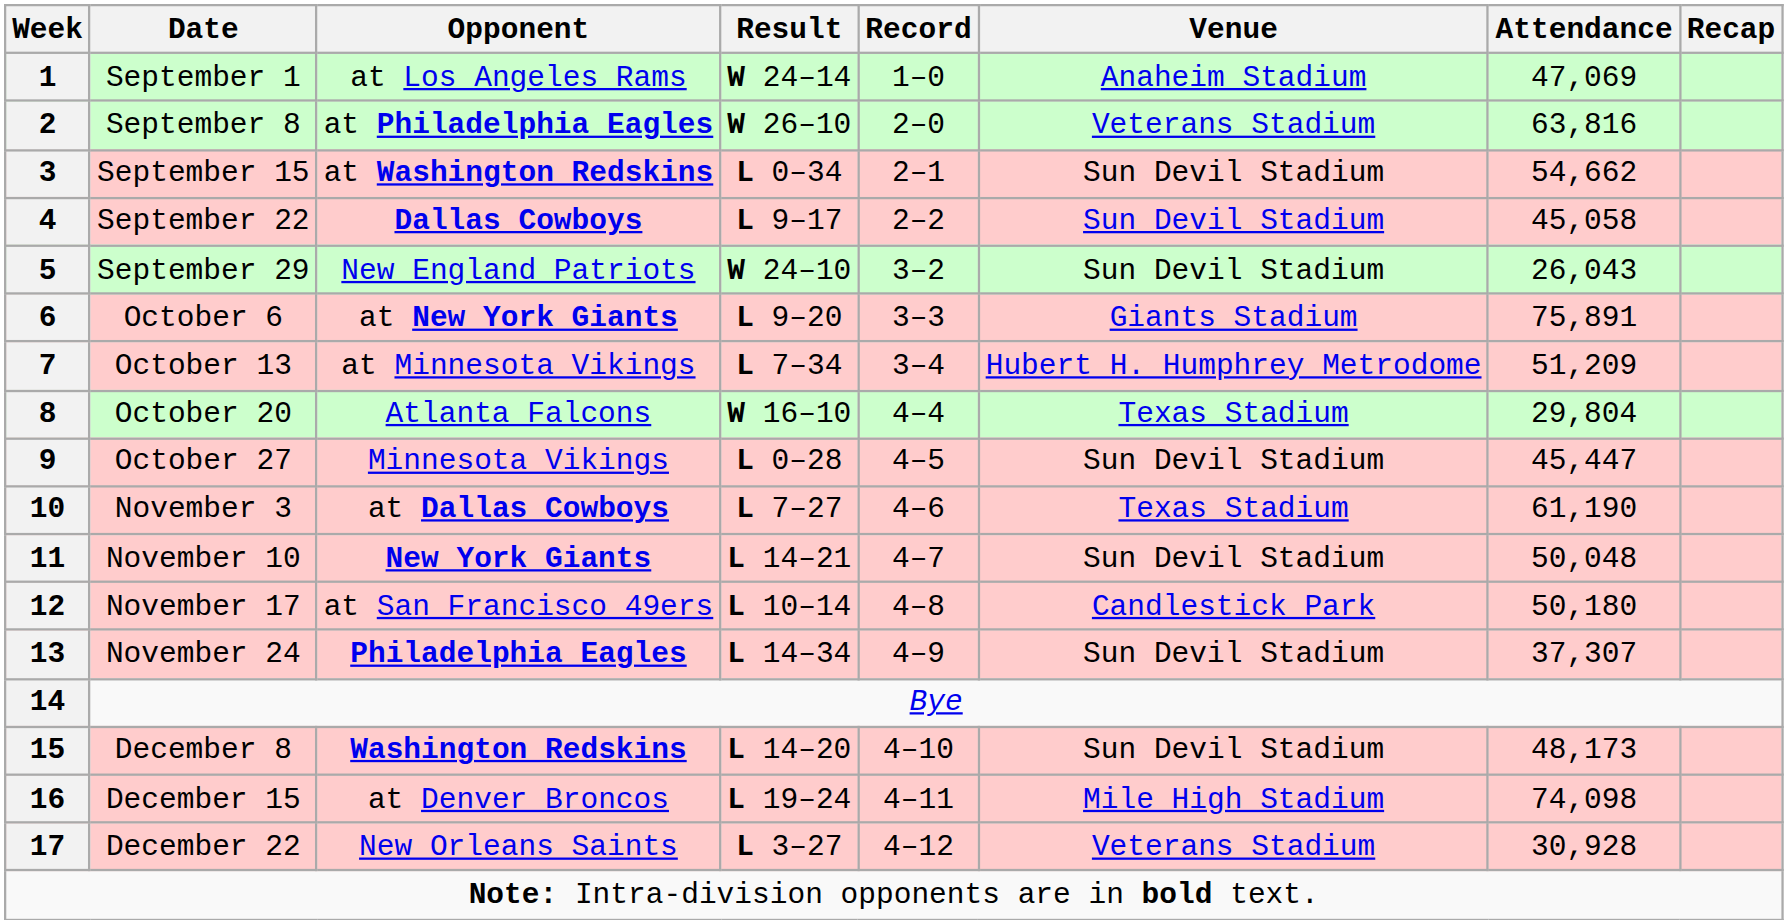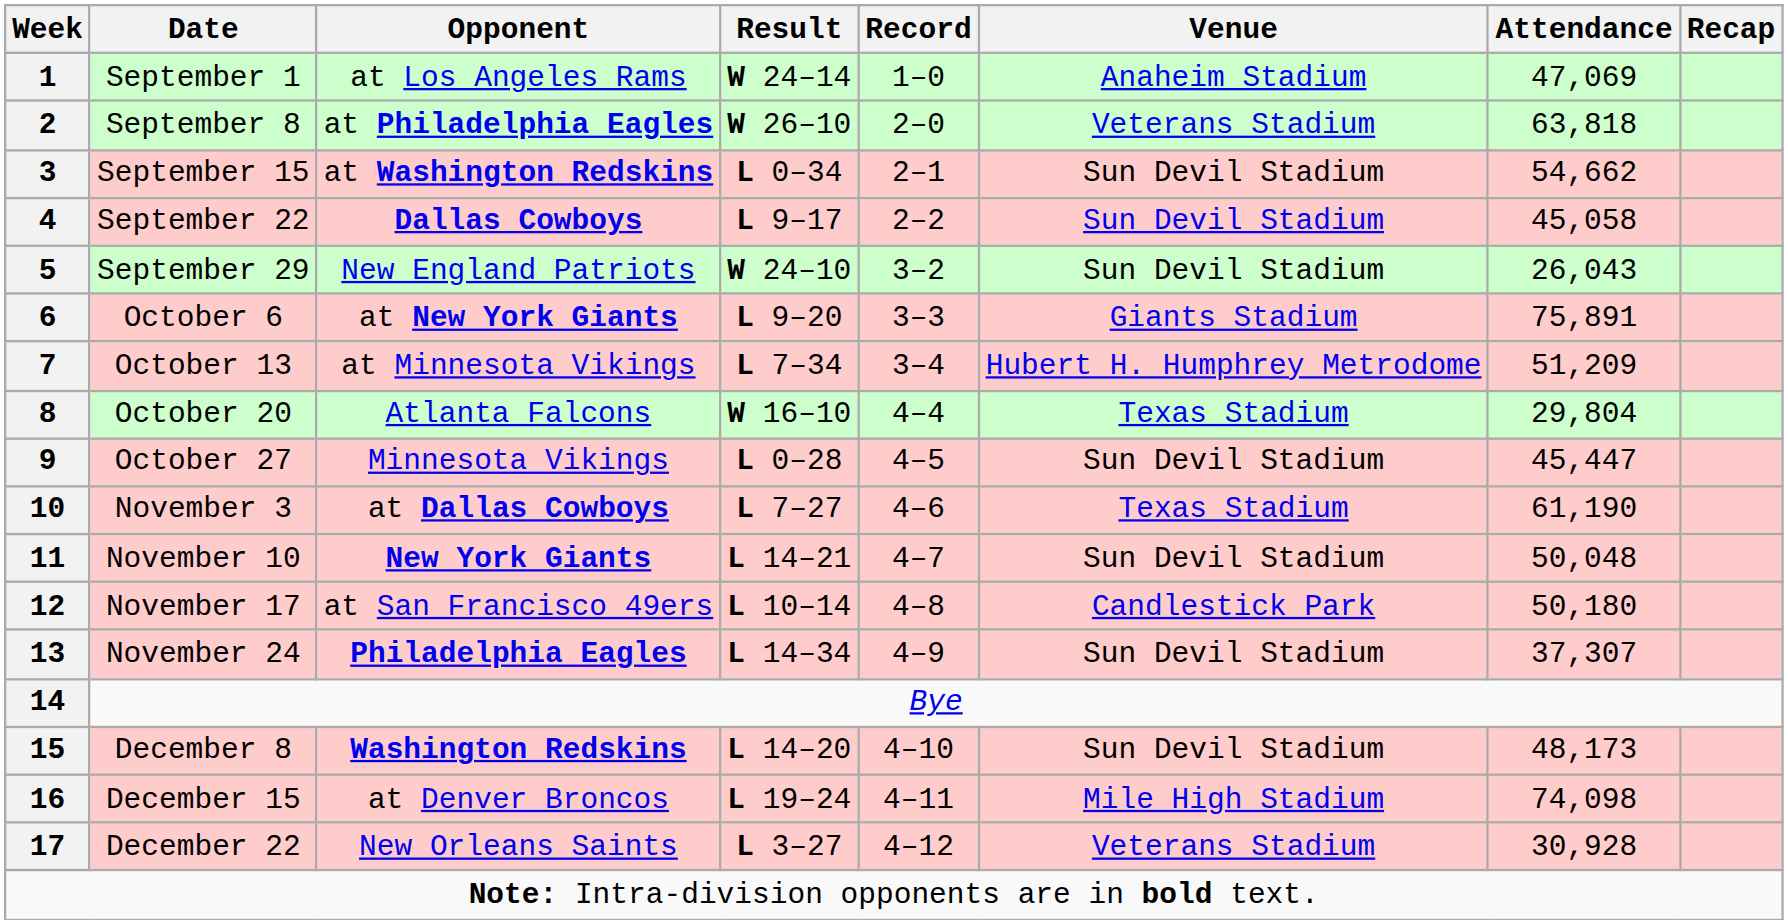(1584, 125) 63,816 -> (1584, 125) 63,818
